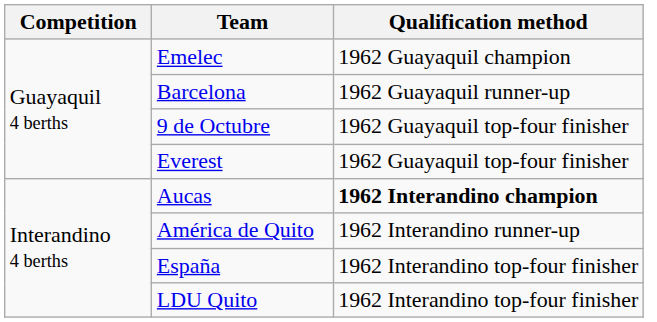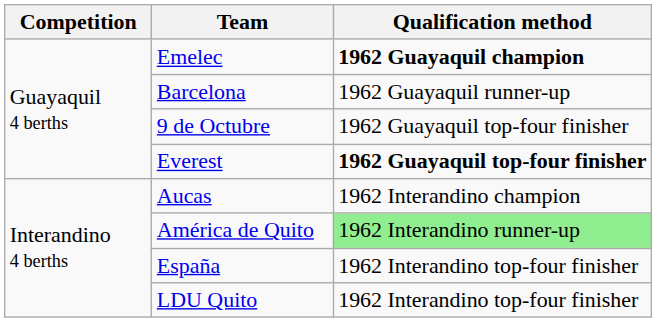(454, 56) normal -> (461, 56) bold
(483, 160) normal -> (492, 160) bold
(468, 195) bold -> (459, 195) normal
(459, 230) no background -> (459, 230) lightgreen background
